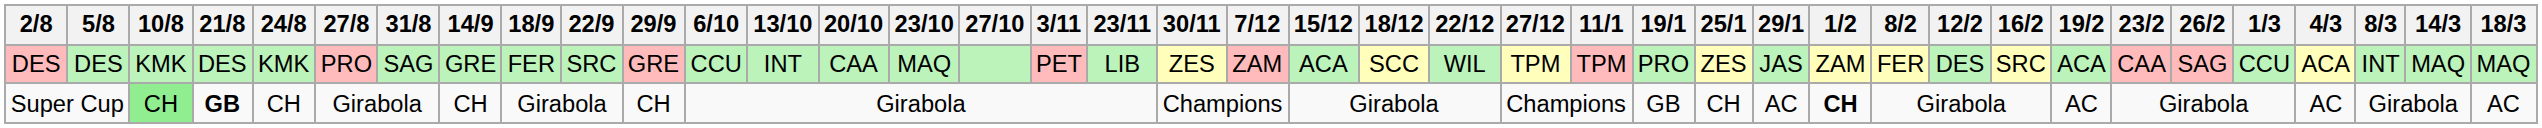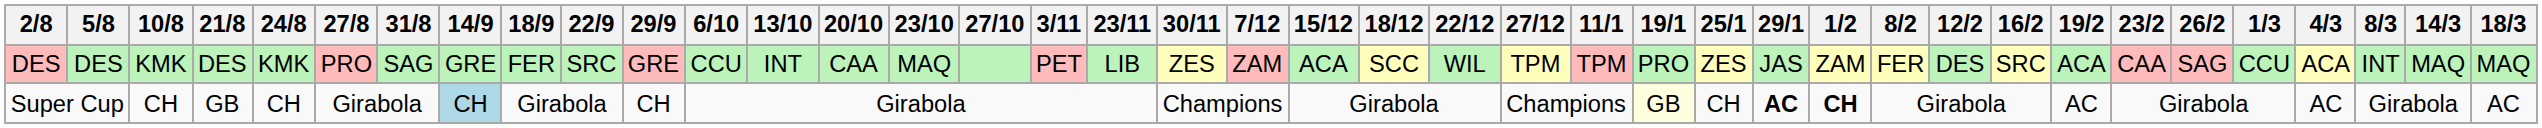(161, 103) lightgreen background -> (161, 103) no background
(222, 103) bold -> (222, 103) normal
(471, 103) no background -> (471, 103) lightblue background
(1663, 103) no background -> (1663, 103) lightyellow background
(1781, 103) normal -> (1781, 103) bold
